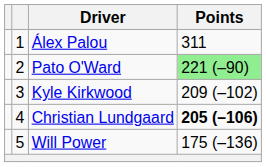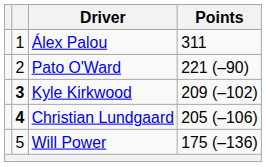(215, 67) lightgreen background -> (215, 67) no background
(20, 92) normal -> (20, 92) bold
(20, 117) normal -> (20, 117) bold
(219, 117) bold -> (219, 117) normal
